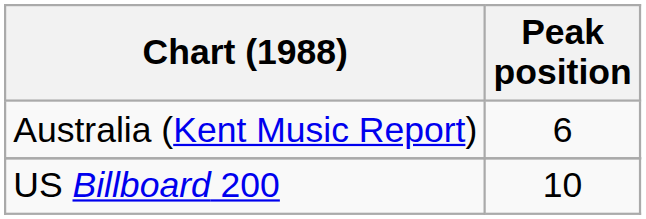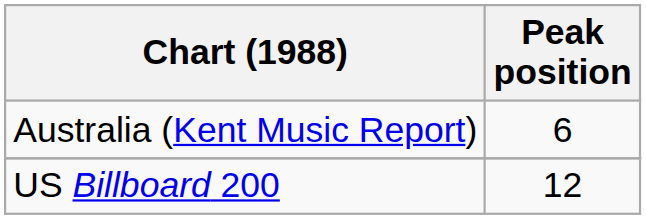(563, 185) 10 -> (563, 185) 12
